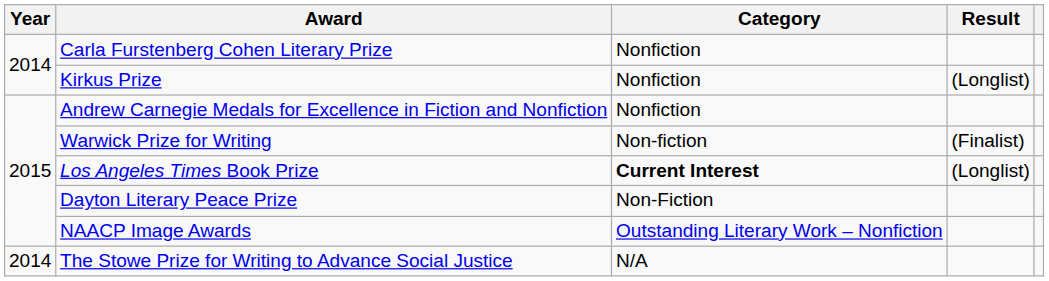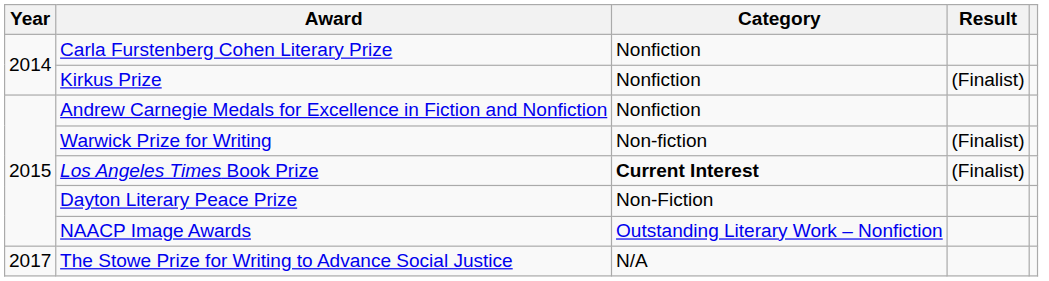(991, 79) (Longlist) -> (988, 79) (Finalist)
(991, 170) (Longlist) -> (988, 170) (Finalist)
(30, 261) 2014 -> (30, 261) 2017
